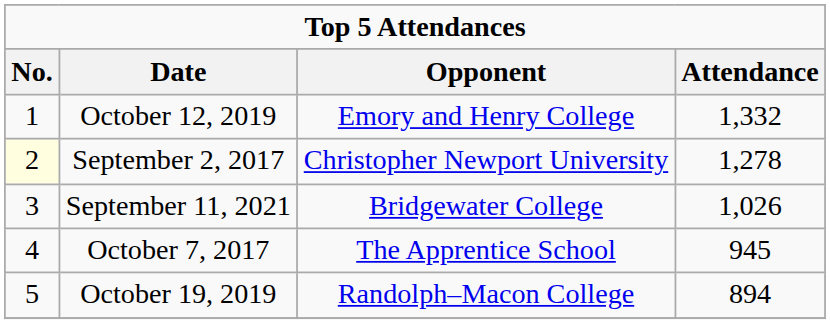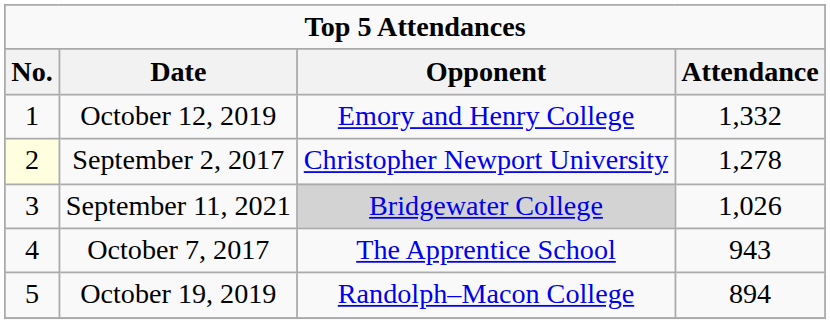(486, 205) no background -> (486, 205) lightgrey background
(750, 250) 945 -> (750, 250) 943
